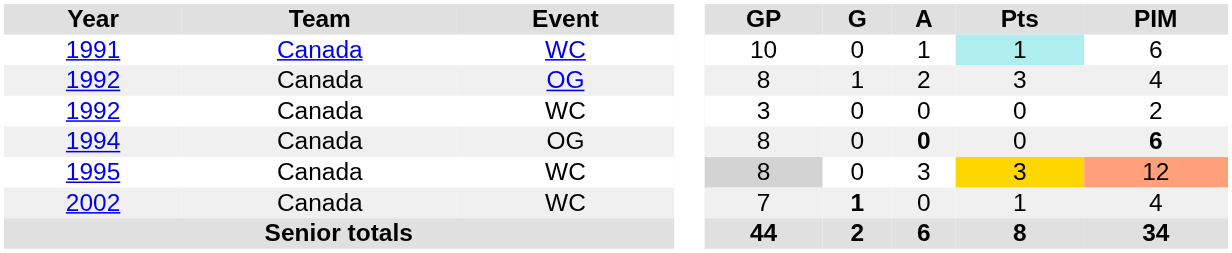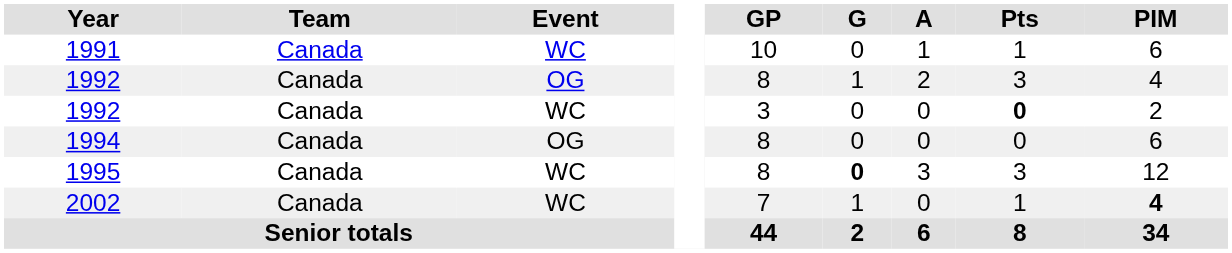(1020, 49) paleturquoise background -> (1020, 49) no background
(1020, 110) normal -> (1020, 110) bold
(924, 141) bold -> (924, 141) normal
(1156, 141) bold -> (1156, 141) normal
(764, 172) lightgrey background -> (764, 172) no background
(857, 172) normal -> (857, 172) bold
(1020, 172) gold background -> (1020, 172) no background
(1156, 172) lightsalmon background -> (1156, 172) no background
(857, 202) bold -> (857, 202) normal
(1156, 202) normal -> (1156, 202) bold
